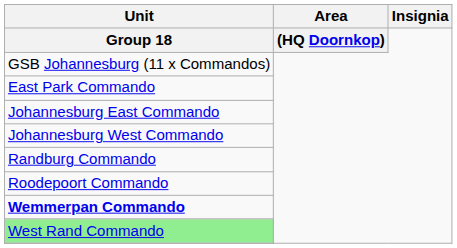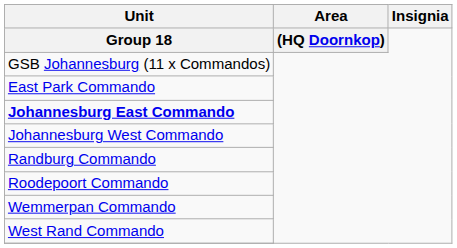(114, 111) normal -> (121, 111) bold
(96, 207) bold -> (92, 207) normal
(86, 231) lightgreen background -> (86, 231) no background
